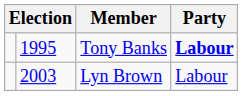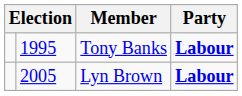(38, 76) 2003 -> (38, 76) 2005
(201, 76) normal -> (204, 76) bold
